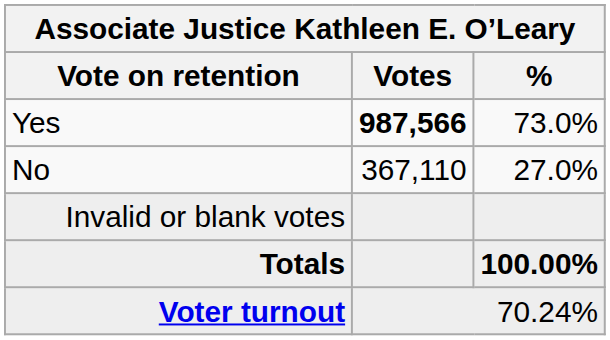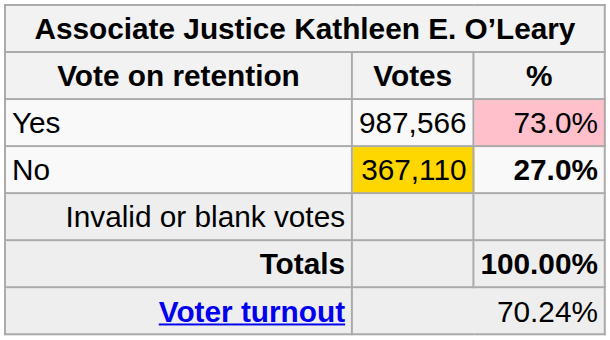(413, 123) bold -> (413, 123) normal
(556, 123) no background -> (556, 123) pink background
(414, 170) no background -> (414, 170) gold background
(556, 170) normal -> (556, 170) bold
